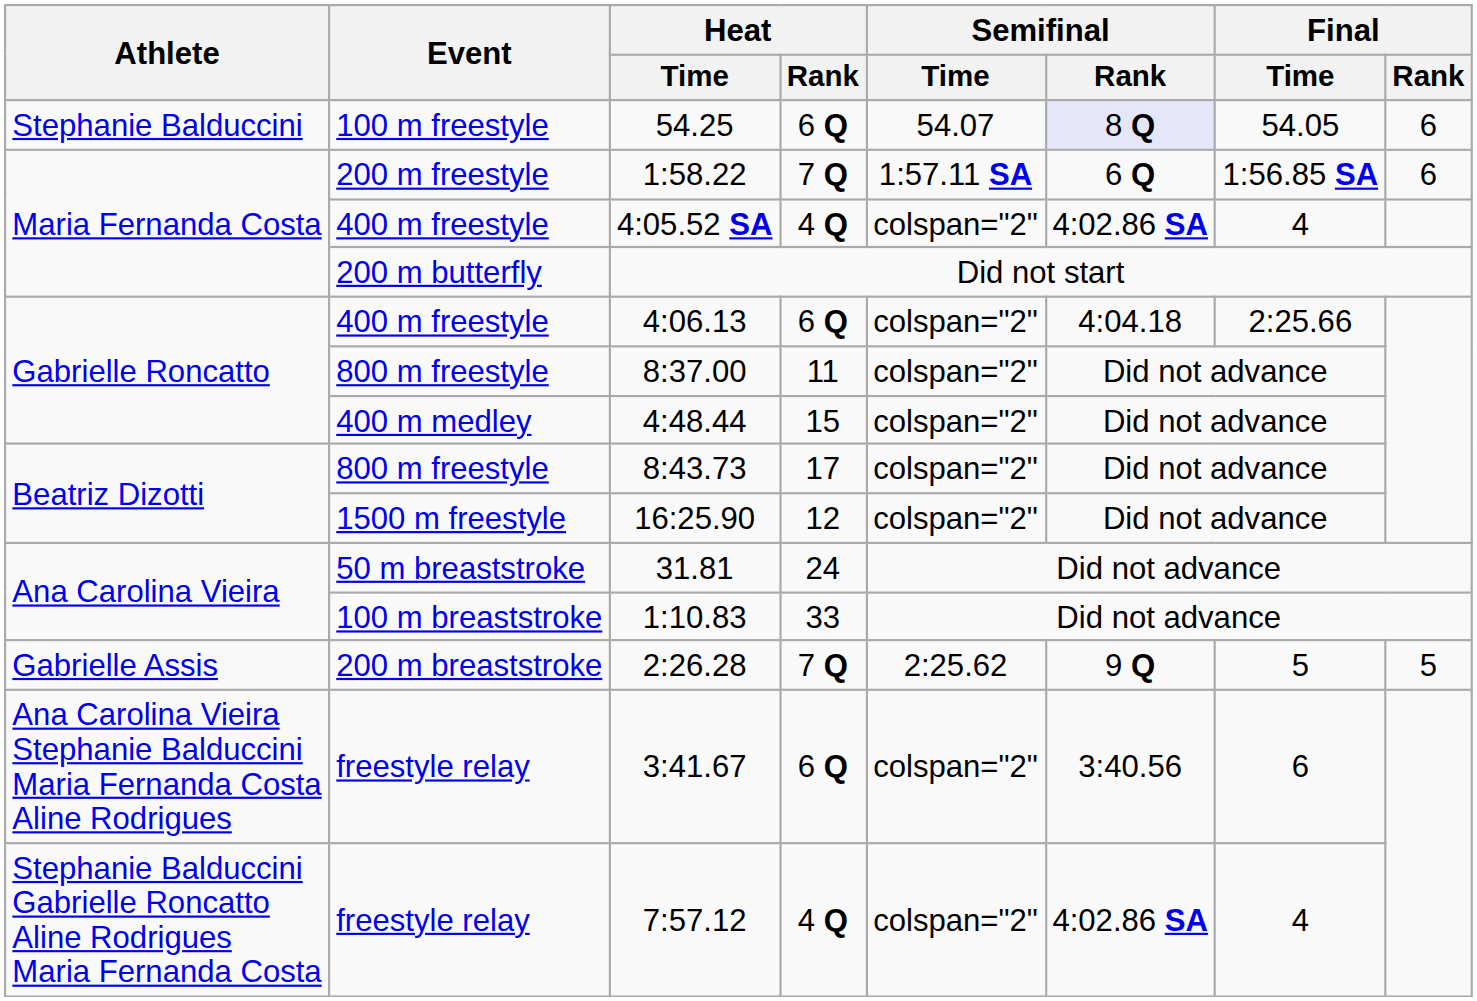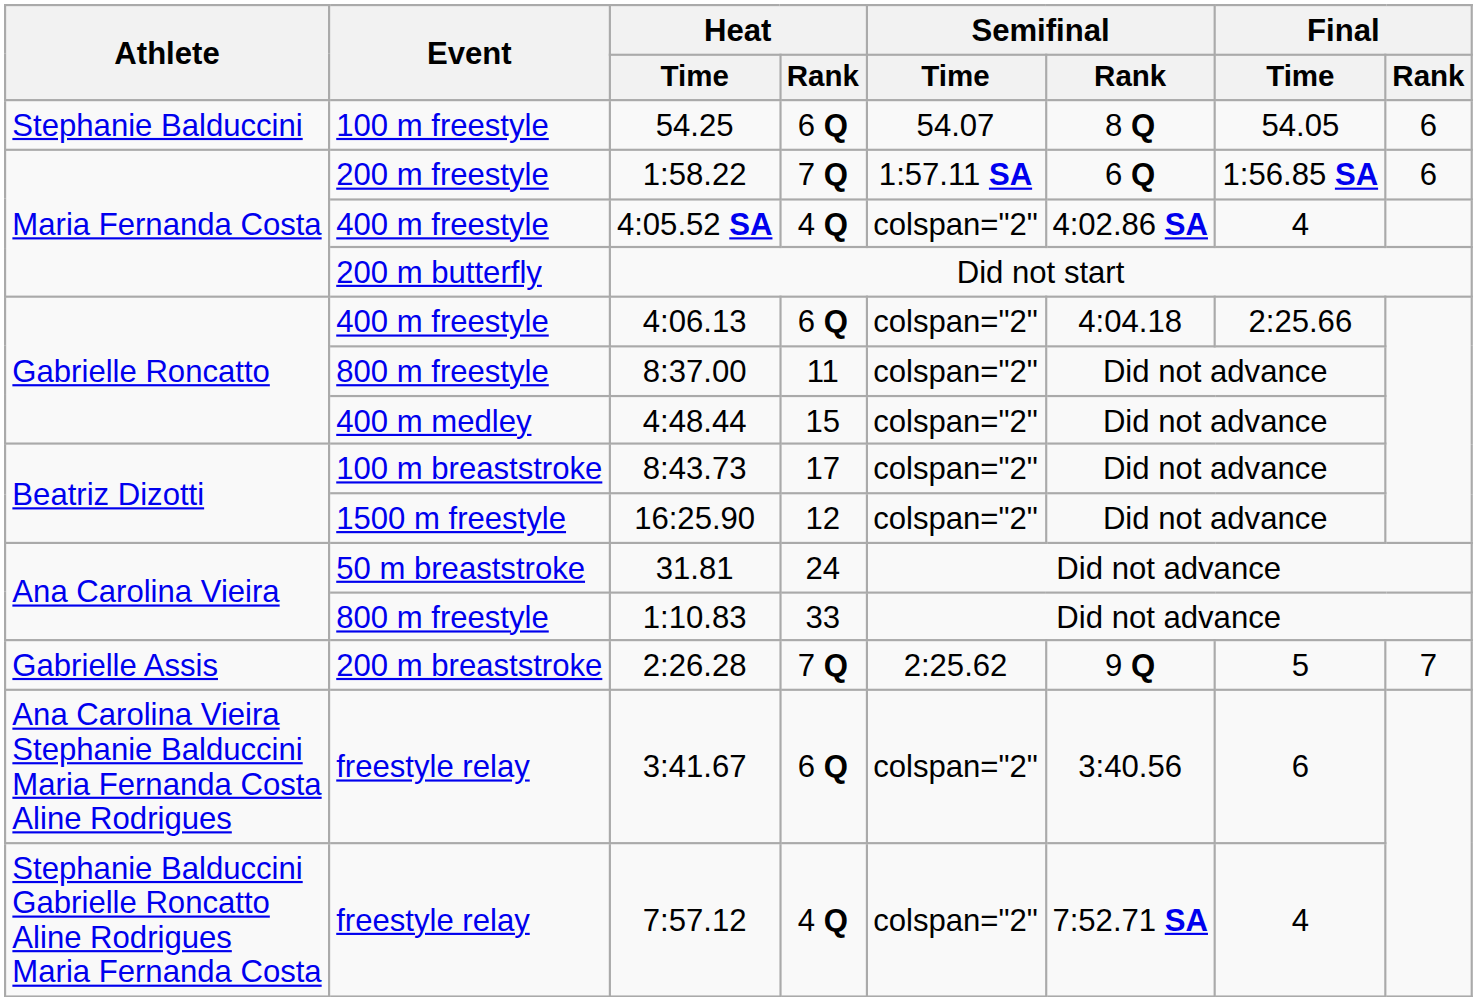(1130, 126) lavender background -> (1130, 126) no background
(442, 470) 800 m freestyle -> (469, 470) 100 m breaststroke
(469, 617) 100 m breaststroke -> (442, 617) 800 m freestyle
(1428, 666) 5 -> (1428, 666) 7
(1130, 920) 4:02.86 SA -> (1130, 920) 7:52.71 SA
